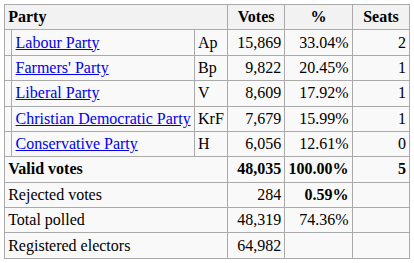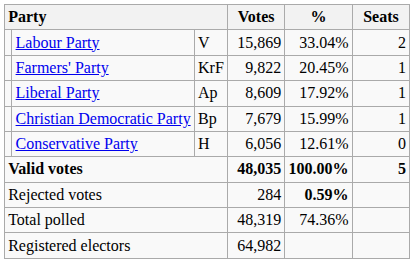(208, 42) Ap -> (204, 42) V
(207, 67) Bp -> (211, 67) KrF
(204, 93) V -> (208, 93) Ap
(211, 118) KrF -> (207, 118) Bp
